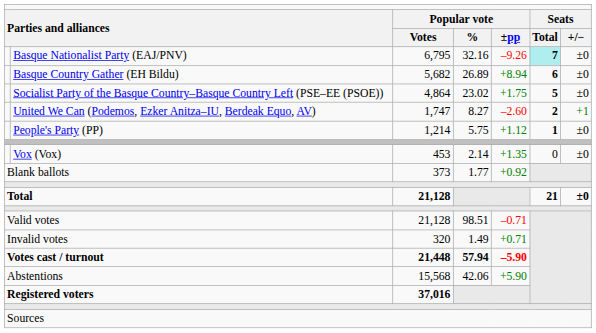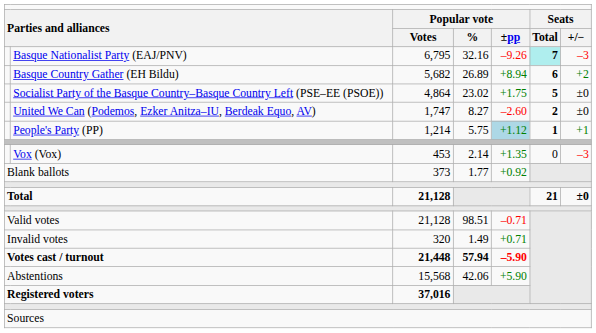(583, 56) ±0 -> (583, 56) –3
(583, 74) ±0 -> (583, 74) +2
(583, 111) +1 -> (583, 111) ±0
(513, 130) no background -> (513, 130) lightblue background
(583, 130) ±0 -> (583, 130) +1
(583, 154) ±0 -> (583, 154) –3
